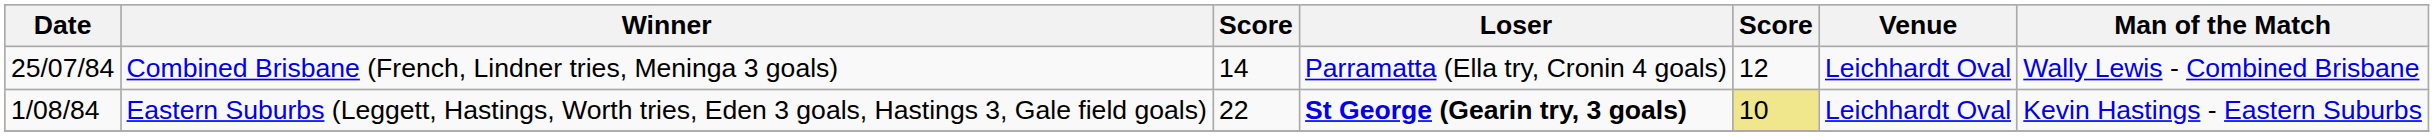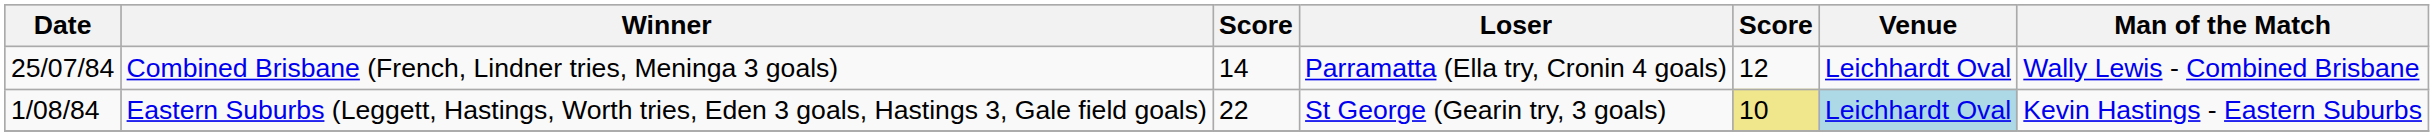(1496, 109) bold -> (1486, 109) normal
(1918, 109) no background -> (1918, 109) lightblue background
